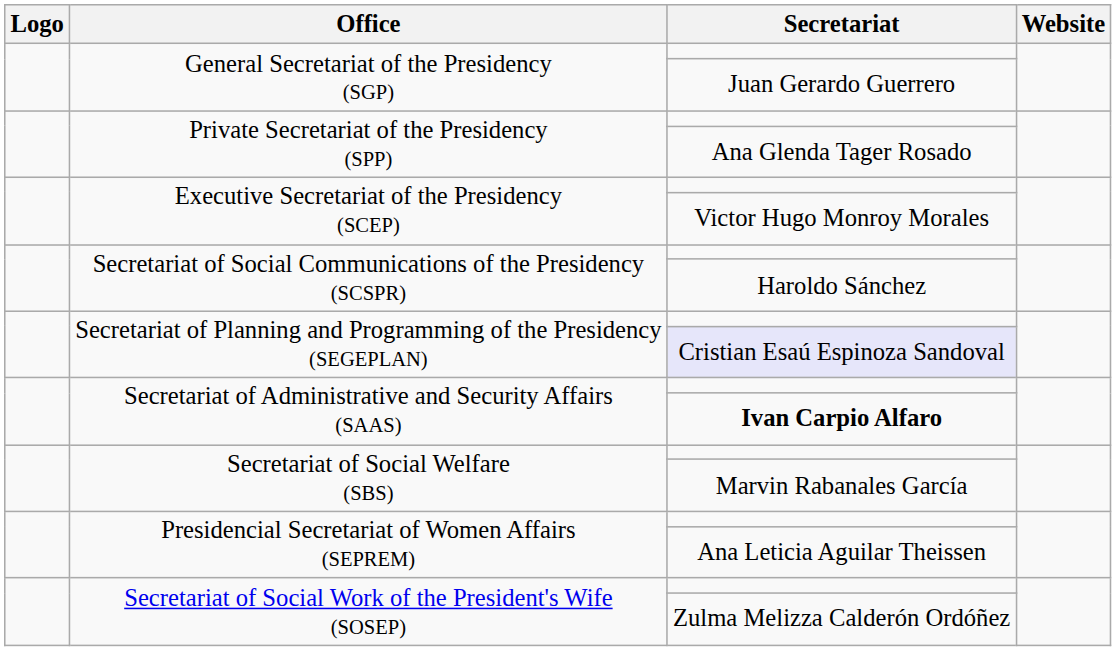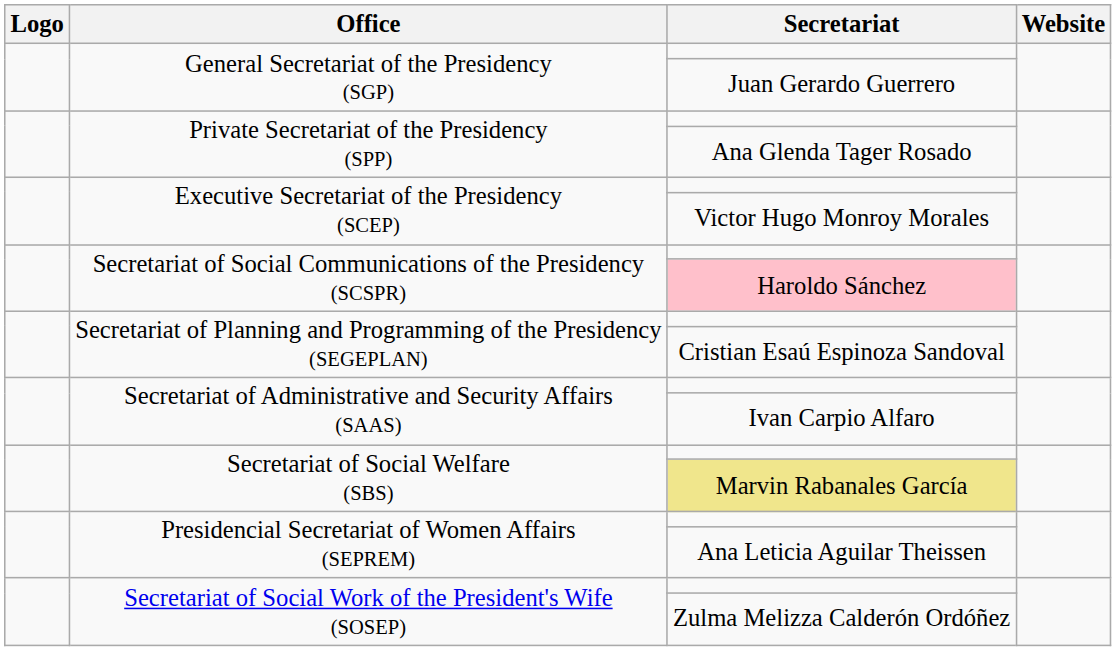(842, 284) no background -> (842, 284) pink background
(842, 351) lavender background -> (842, 351) no background
(842, 418) bold -> (842, 418) normal
(842, 485) no background -> (842, 485) khaki background
